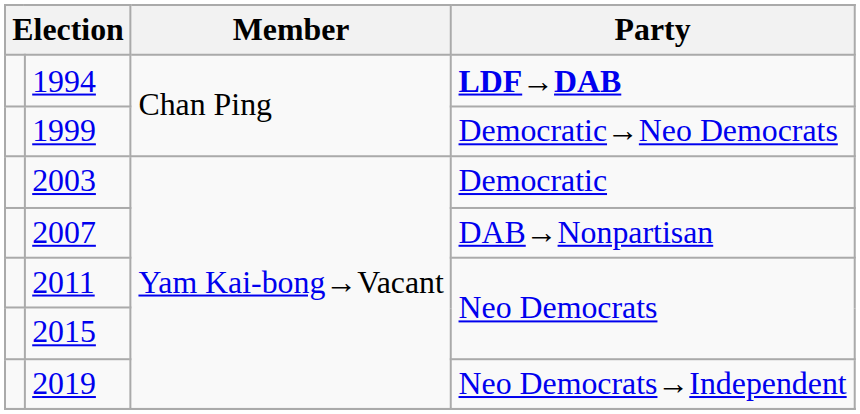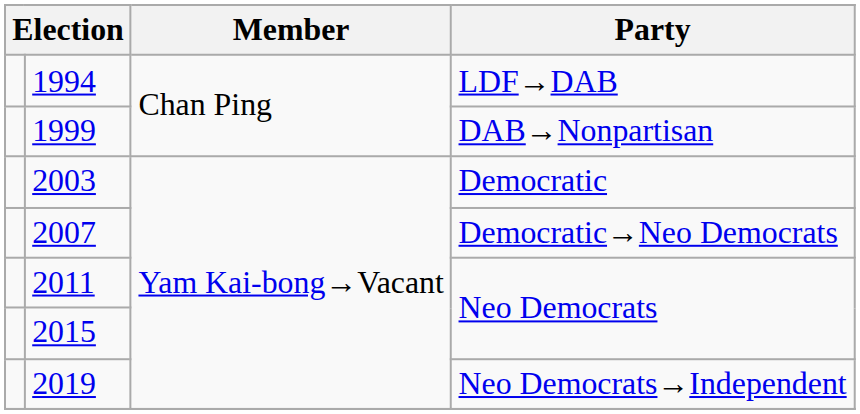(540, 80) bold -> (538, 80) normal
(648, 130) Democratic→Neo Democrats -> (586, 130) DAB→Nonpartisan
(586, 231) DAB→Nonpartisan -> (648, 231) Democratic→Neo Democrats
